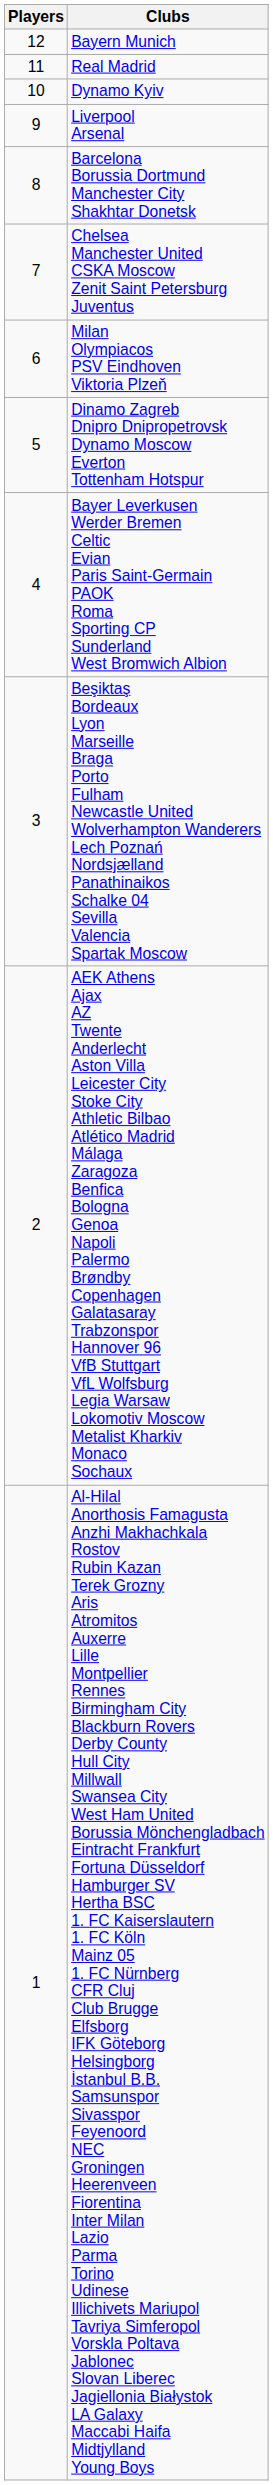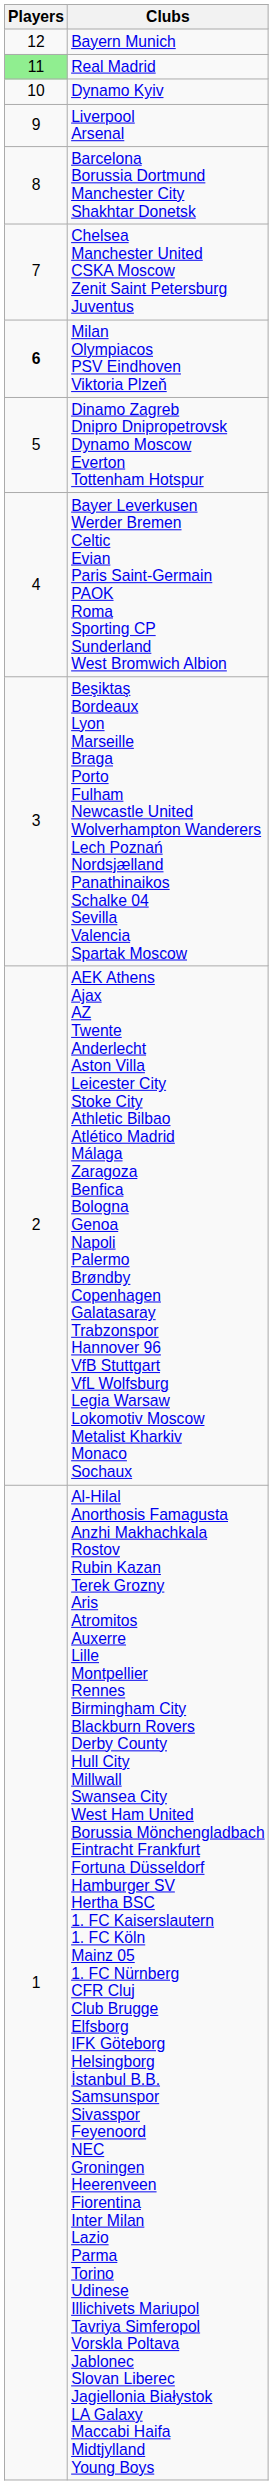(36, 66) no background -> (36, 66) lightgreen background
(36, 358) normal -> (36, 358) bold
